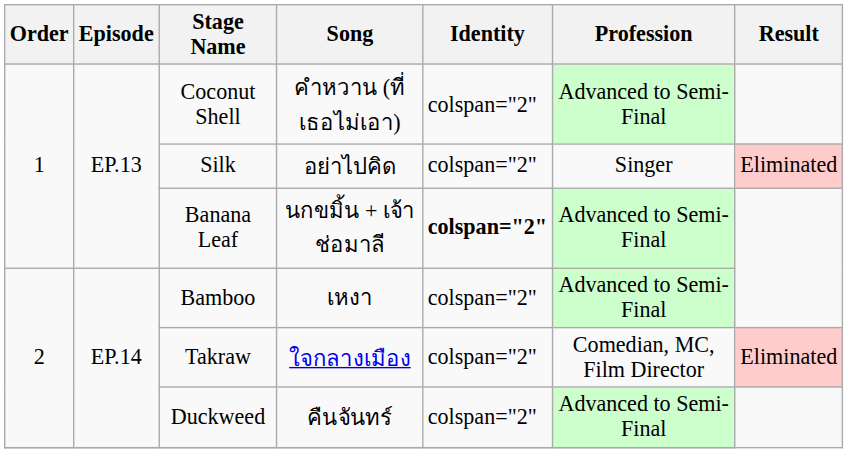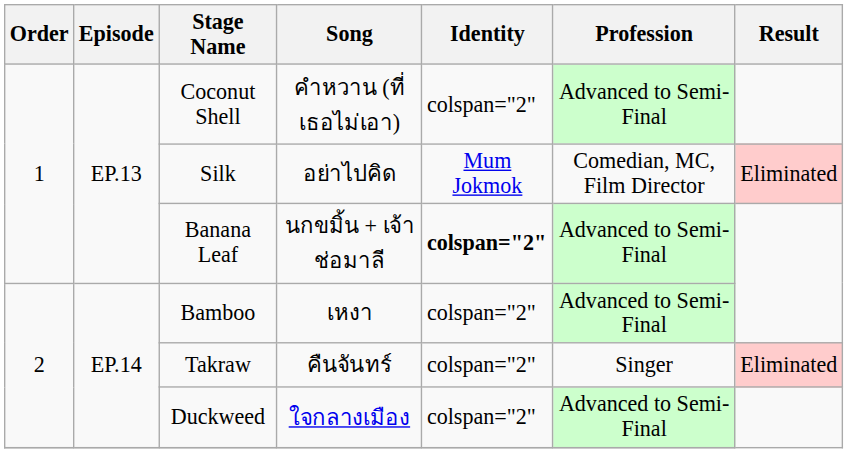(482, 165) colspan="2" -> (487, 173) Mum Jokmok
(644, 165) Singer -> (644, 173) Comedian, MC, Film Director
(350, 357) ใจกลางเมือง -> (349, 365) คืนจันทร์
(644, 357) Comedian, MC, Film Director -> (644, 364) Singer
(350, 417) คืนจันทร์ -> (349, 417) ใจกลางเมือง
